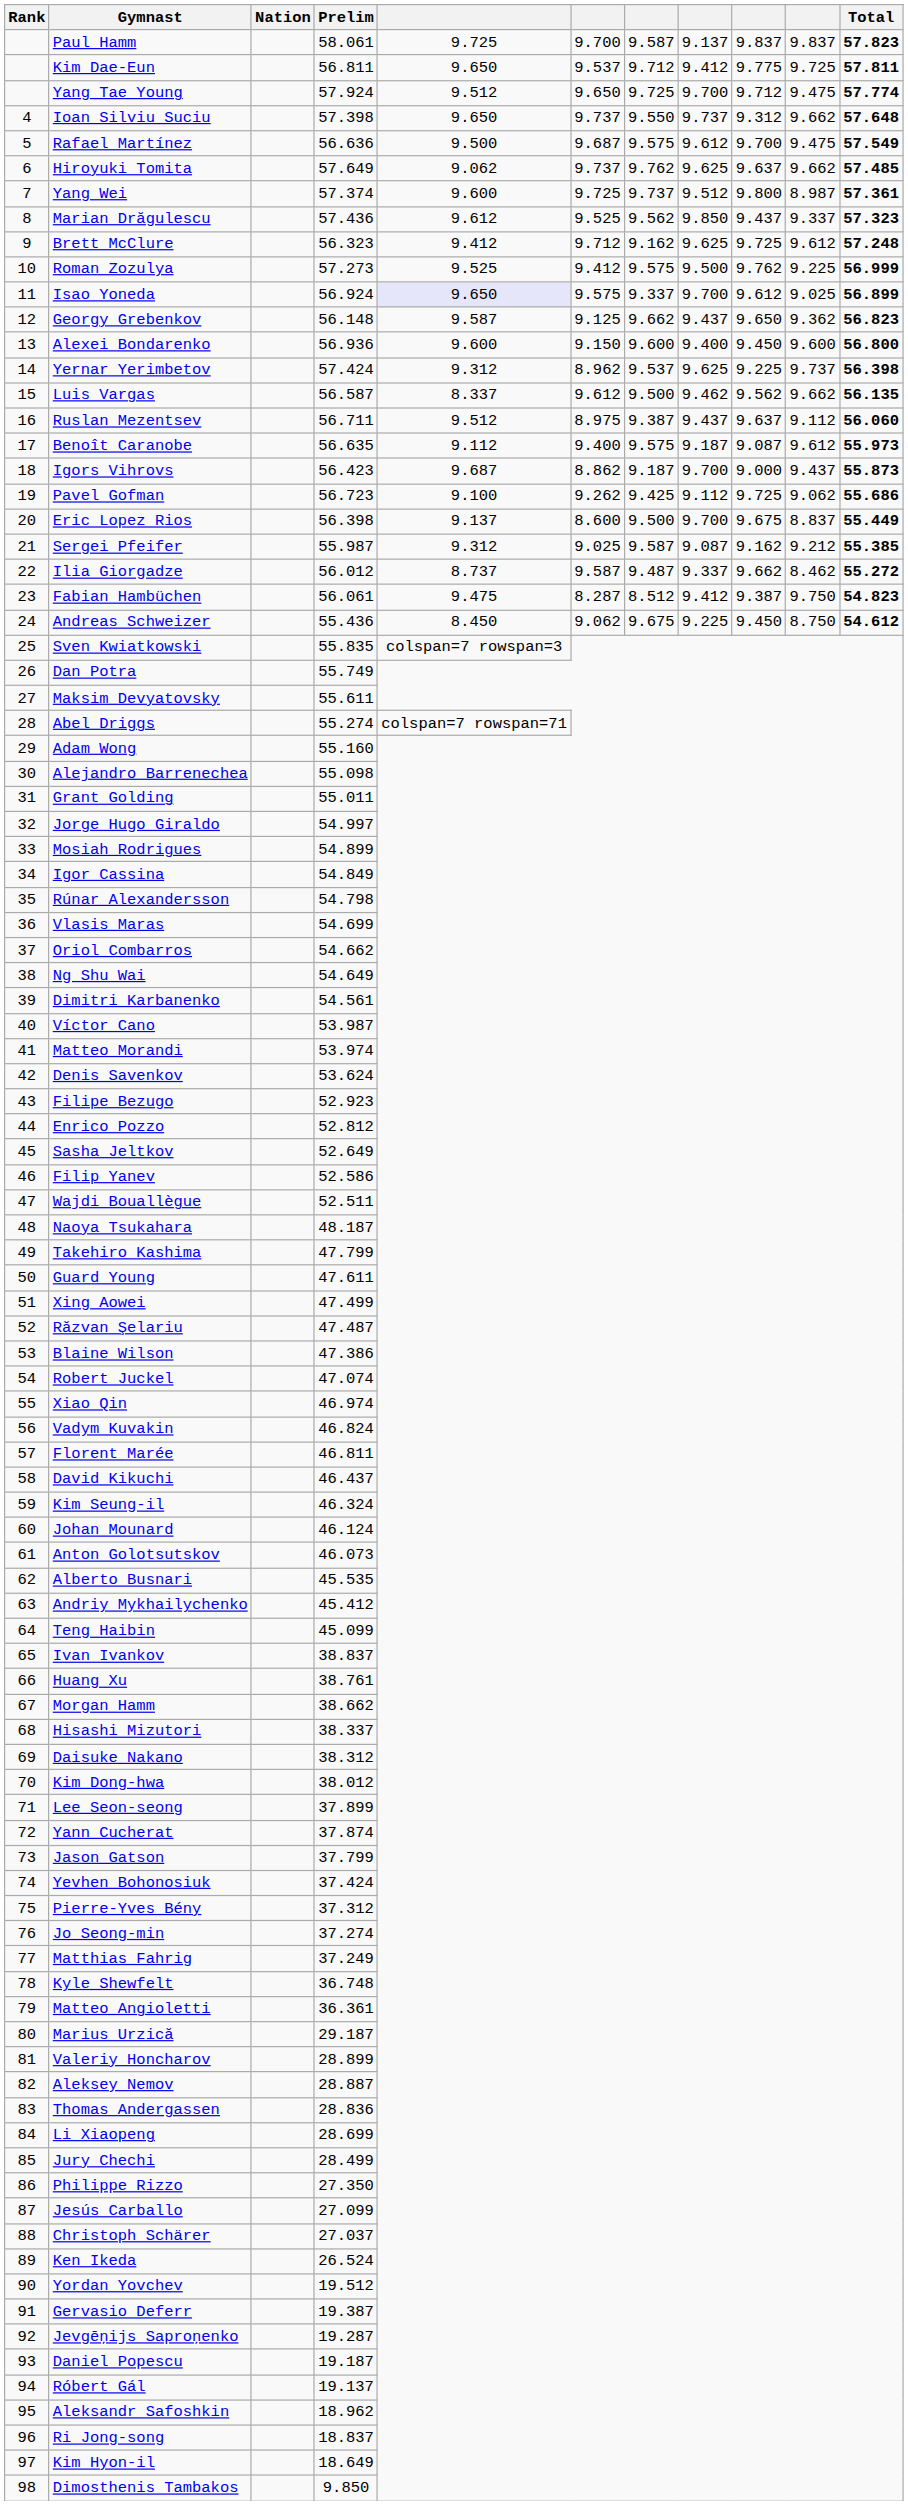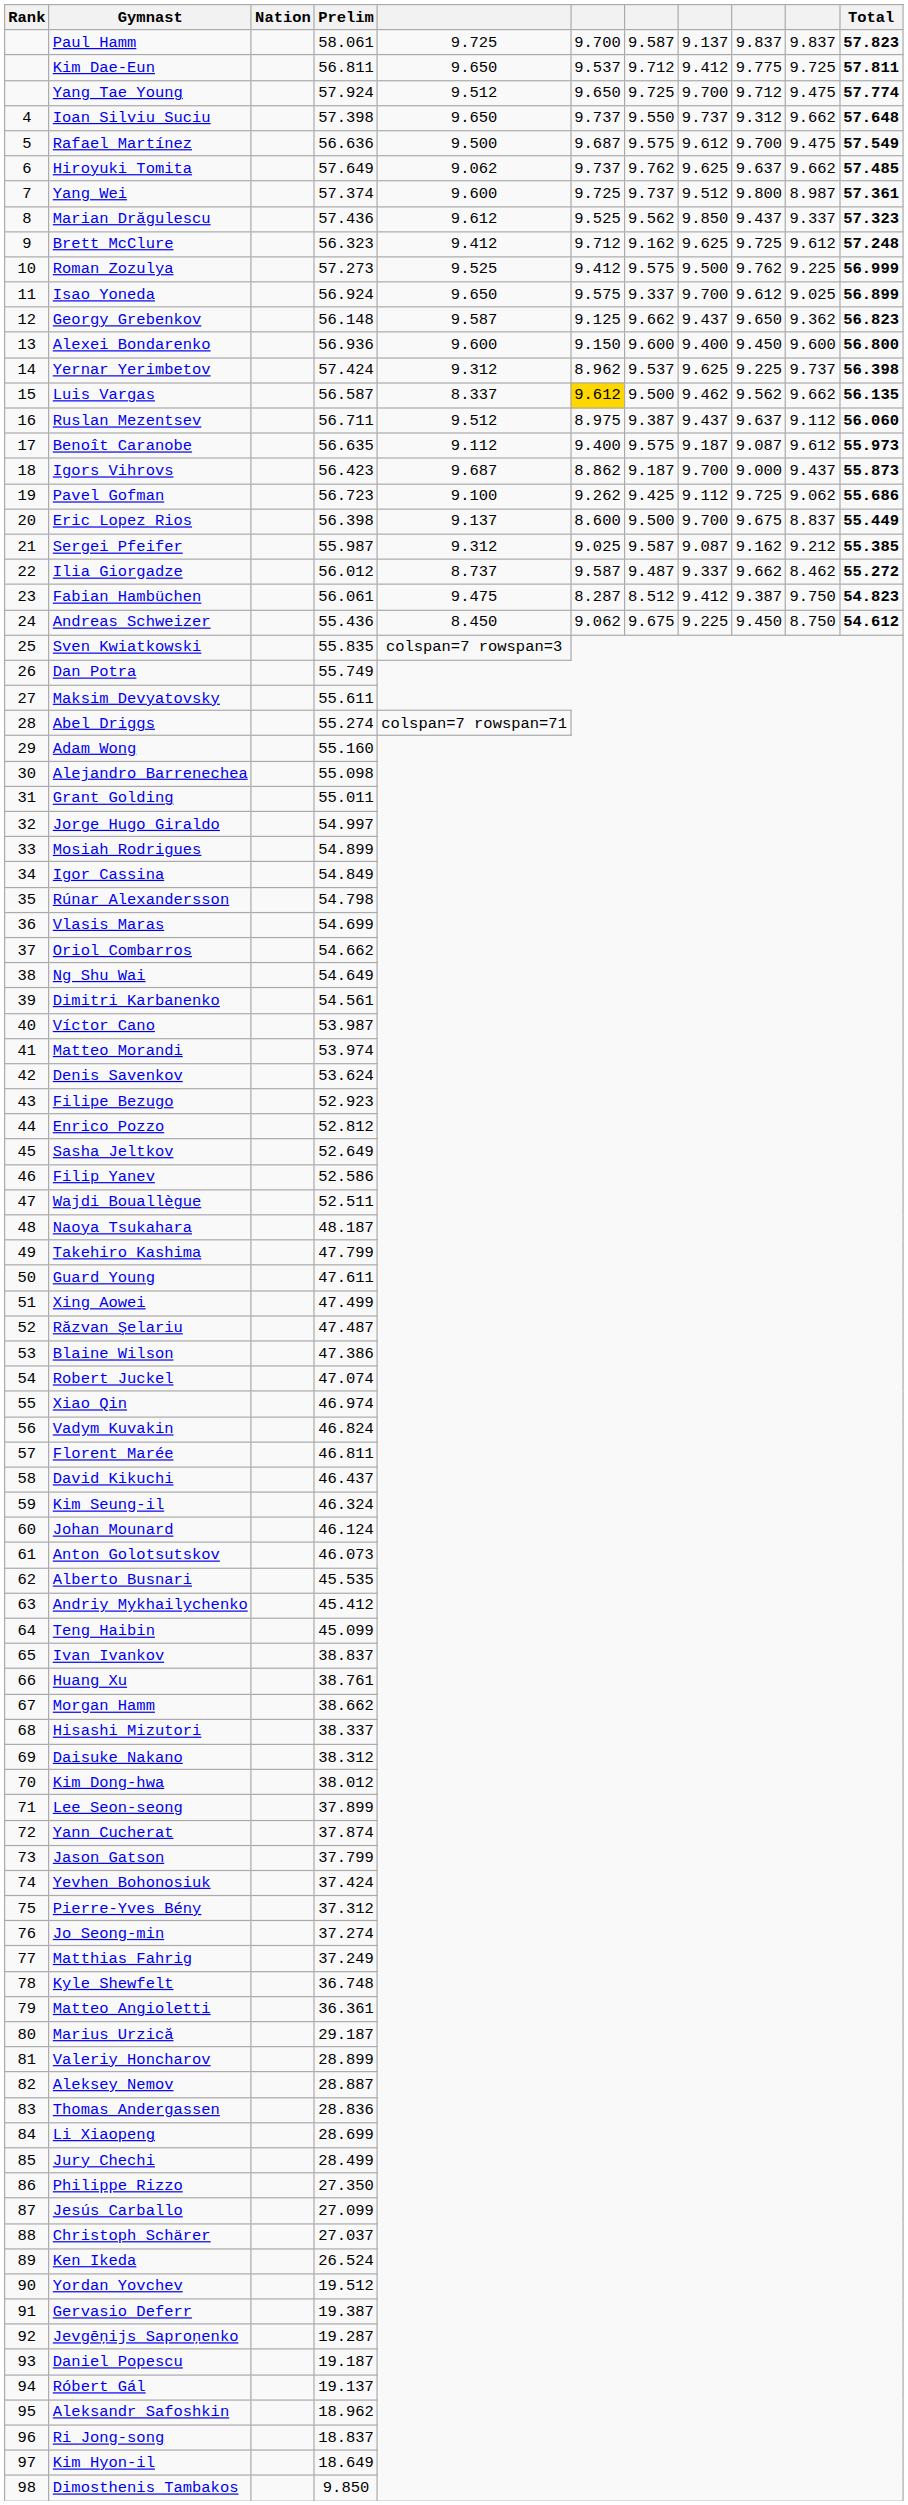(474, 295) lavender background -> (474, 295) no background
(598, 395) no background -> (598, 395) gold background
